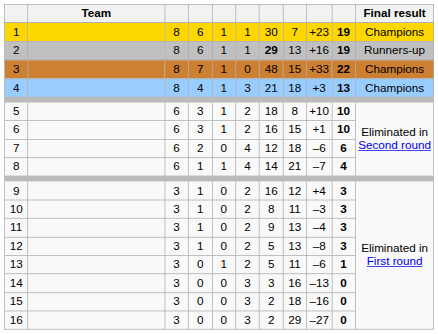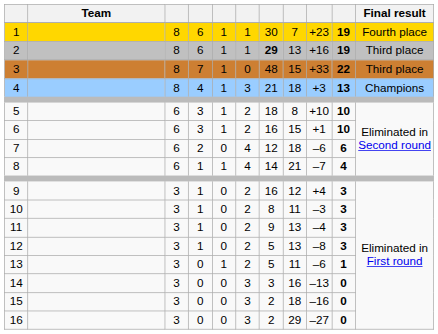(395, 32) Champions -> (395, 32) Fourth place
(395, 50) Runners-up -> (395, 50) Third place
(395, 69) Champions -> (395, 69) Third place
